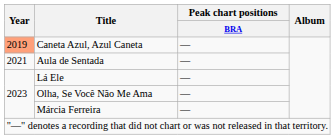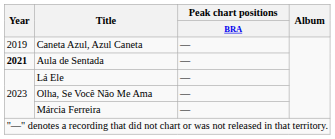(17, 45) lightsalmon background -> (17, 45) no background
(17, 61) normal -> (17, 61) bold
